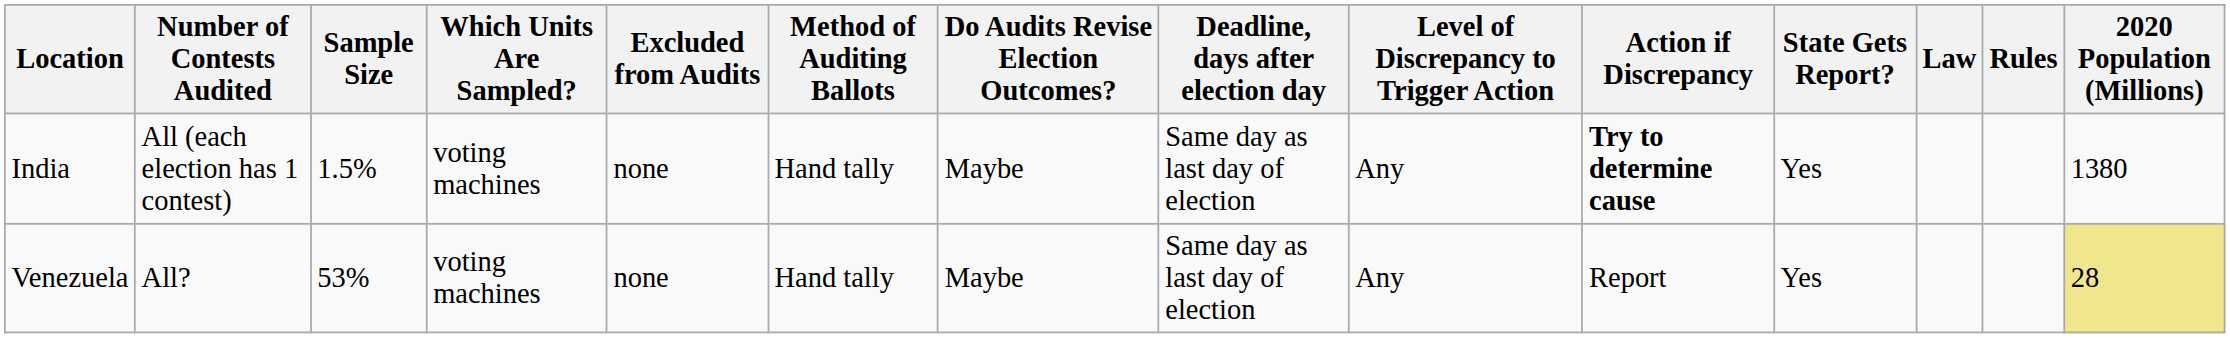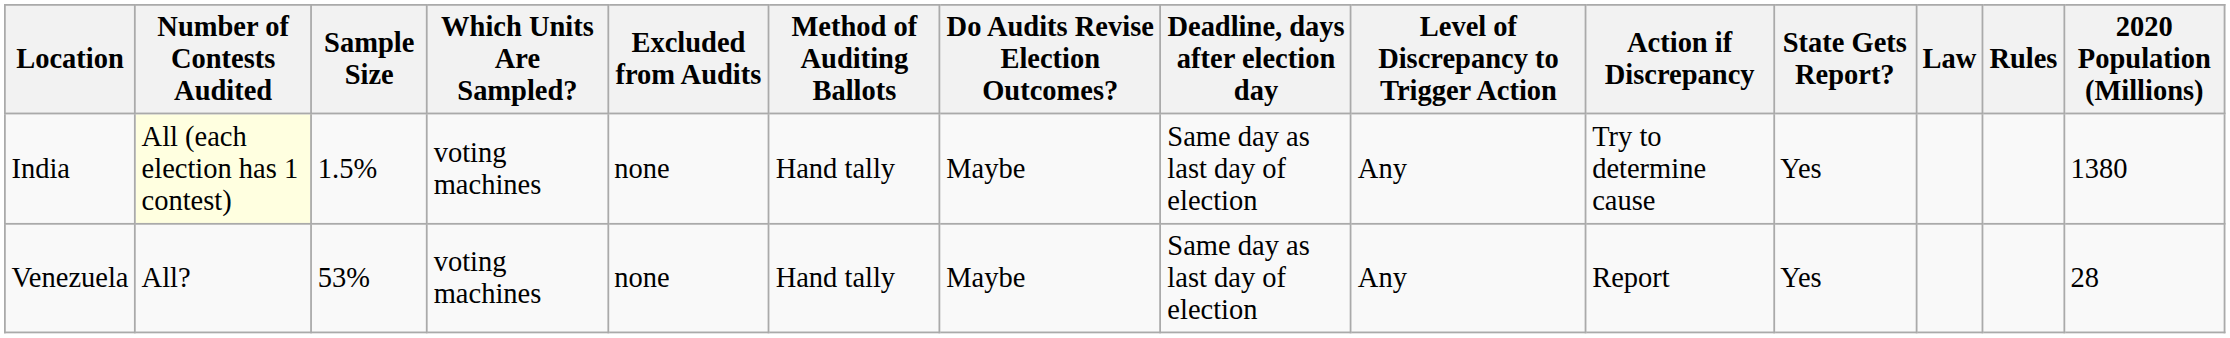(220, 168) no background -> (220, 168) lightyellow background
(1651, 168) bold -> (1649, 168) normal
(2085, 277) khaki background -> (2085, 277) no background
